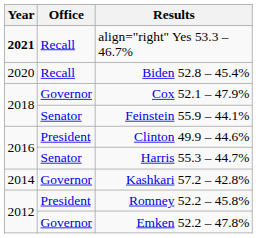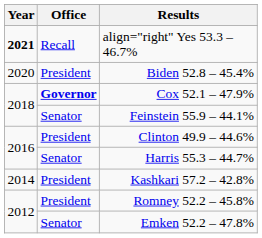(58, 72) Recall -> (66, 72) President
(66, 94) normal -> (69, 94) bold
(66, 179) Governor -> (66, 179) President
(66, 222) Governor -> (61, 222) Senator
